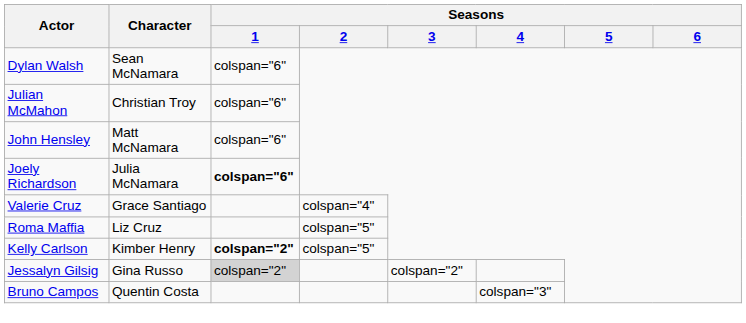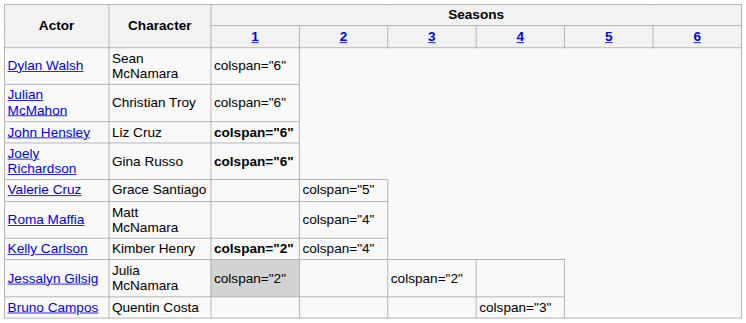(145, 139) Matt McNamara -> (137, 132) Liz Cruz
(250, 139) normal -> (254, 132) bold
(145, 176) Julia McNamara -> (147, 161) Gina Russo
(338, 205) colspan="4" -> (338, 190) colspan="5"
(137, 227) Liz Cruz -> (145, 219) Matt McNamara
(338, 227) colspan="5" -> (338, 219) colspan="4"
(338, 249) colspan="5" -> (338, 249) colspan="4"
(147, 270) Gina Russo -> (145, 278) Julia McNamara
